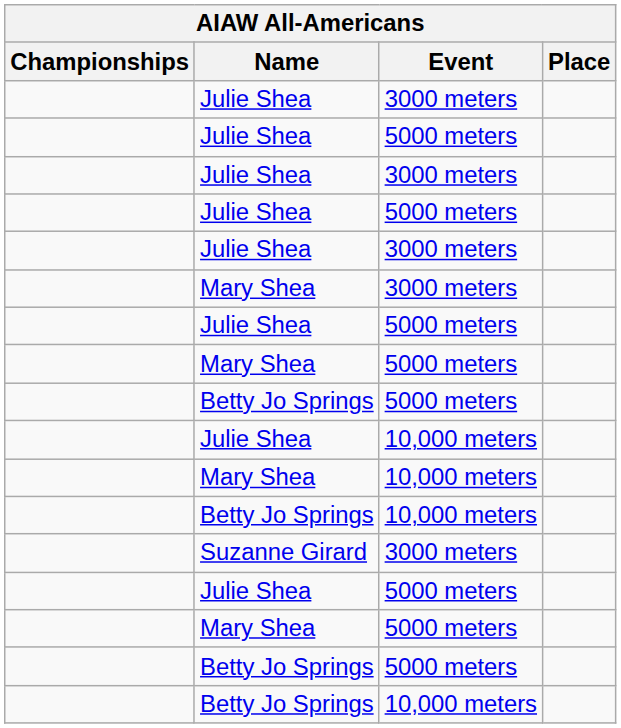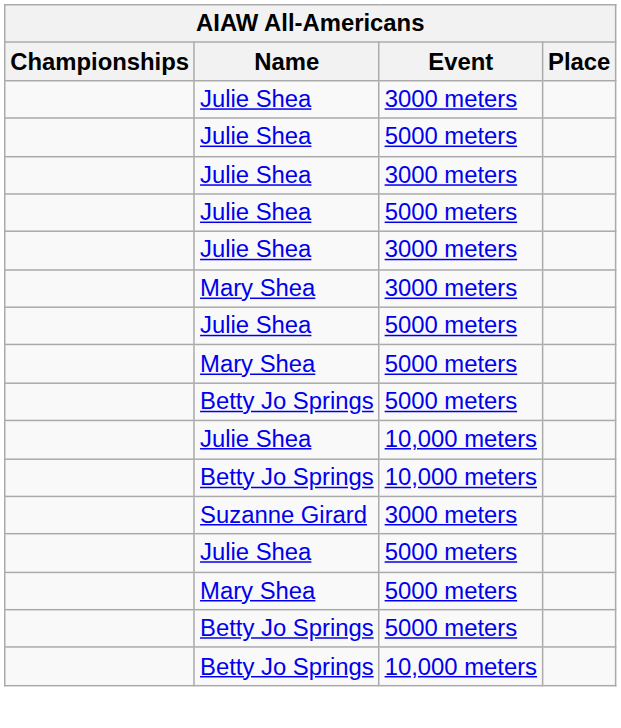- row: (258, 477)
